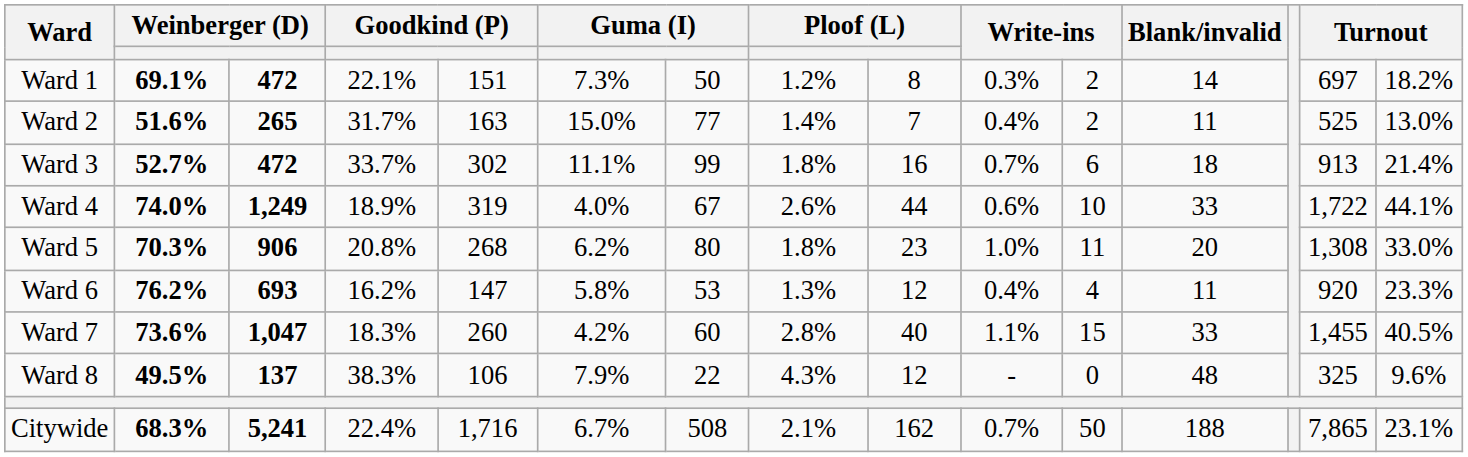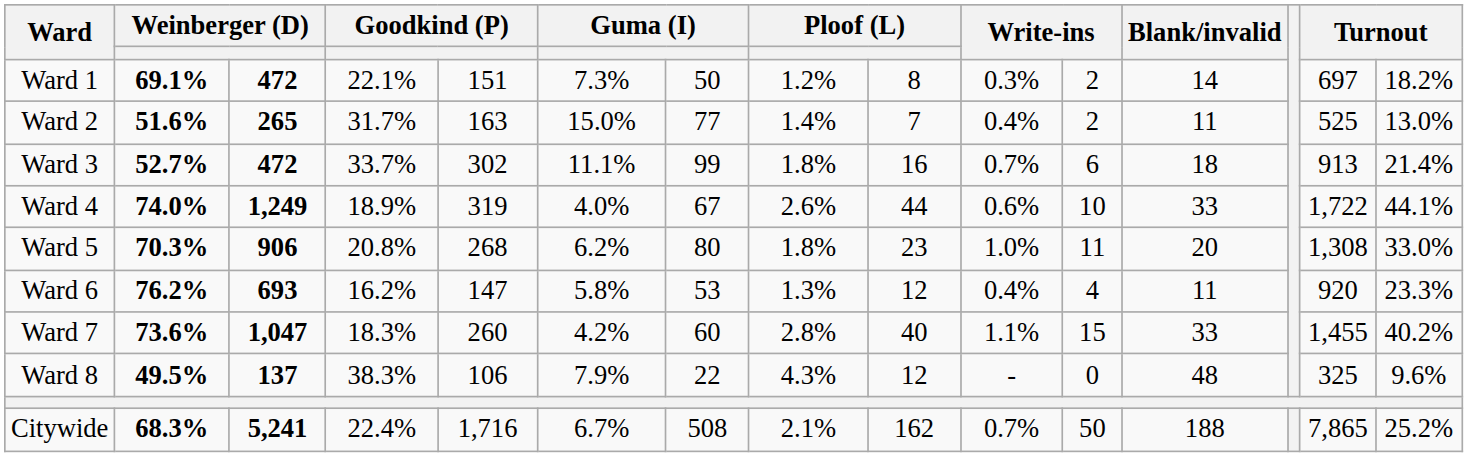(1419, 332) 40.5% -> (1419, 332) 40.2%
(1419, 429) 23.1% -> (1419, 429) 25.2%
